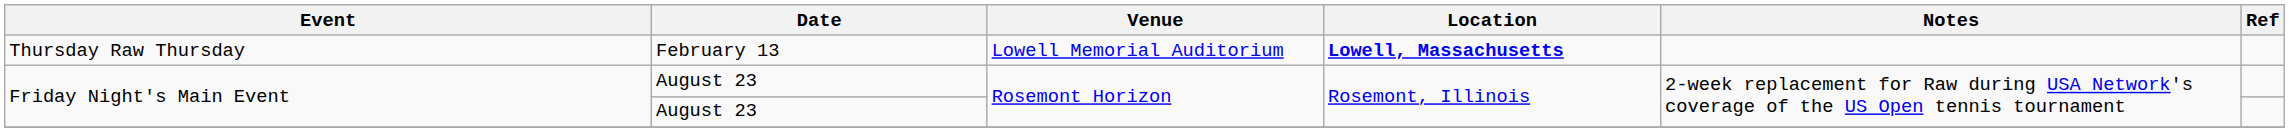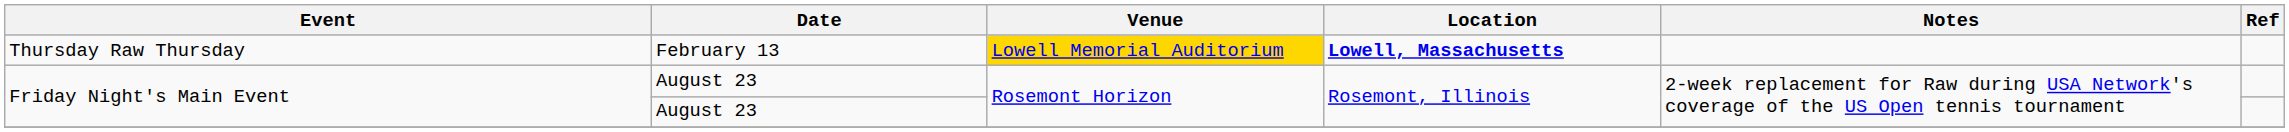(1138, 50) no background -> (1138, 50) gold background
